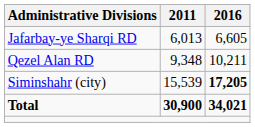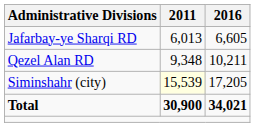(183, 82) no background -> (183, 82) lightyellow background
(228, 82) bold -> (228, 82) normal
